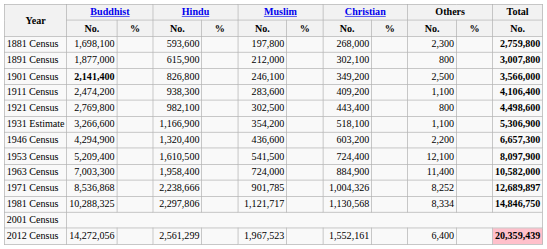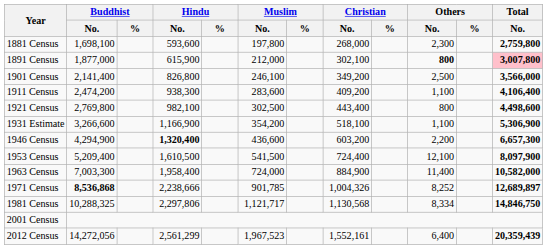(447, 60) normal -> (447, 60) bold
(520, 60) no background -> (520, 60) pink background
(94, 76) bold -> (94, 76) normal
(179, 140) normal -> (179, 140) bold
(94, 188) normal -> (94, 188) bold
(518, 236) pink background -> (518, 236) no background
